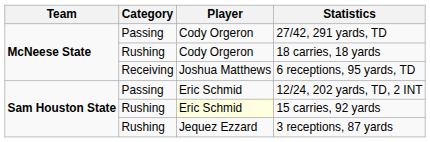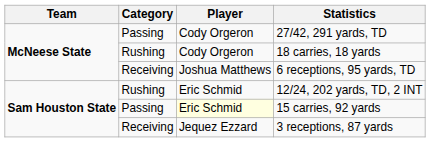(143, 89) Passing -> (143, 89) Rushing
(143, 108) Rushing -> (143, 108) Passing
(143, 127) Rushing -> (147, 127) Receiving
